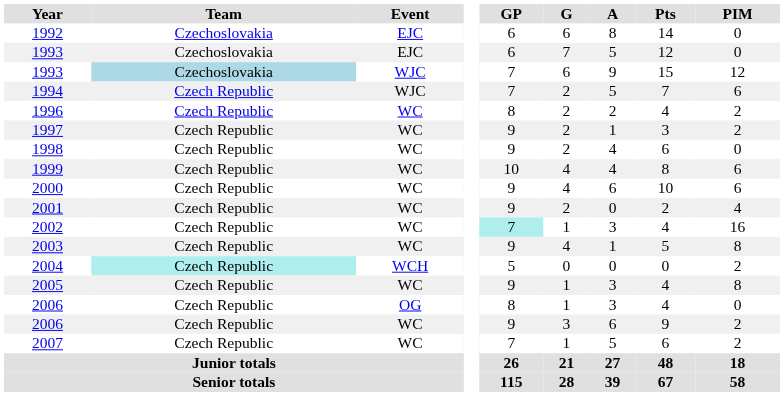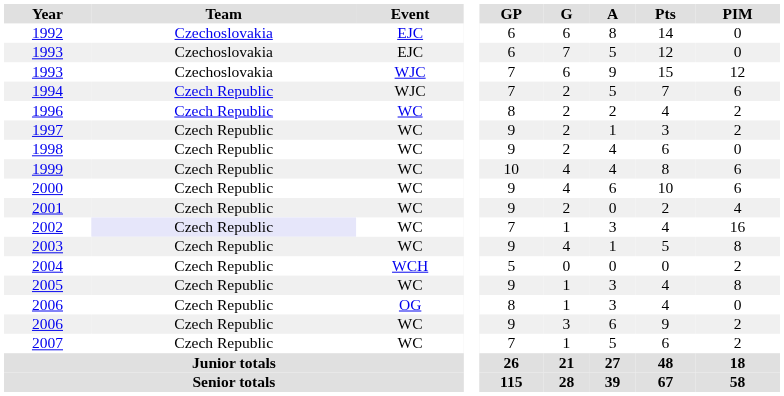(224, 71) lightblue background -> (224, 71) no background
(224, 227) no background -> (224, 227) lavender background
(511, 227) paleturquoise background -> (511, 227) no background
(224, 265) paleturquoise background -> (224, 265) no background
